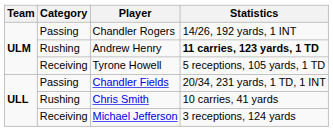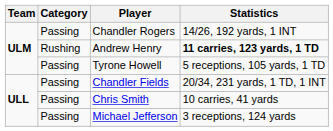(64, 65) Receiving -> (60, 65) Passing
(60, 100) Rushing -> (60, 100) Passing
(64, 117) Receiving -> (60, 117) Passing
